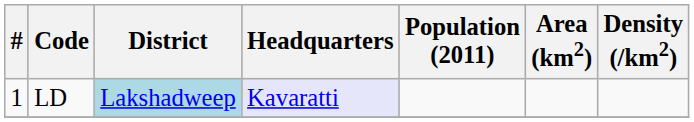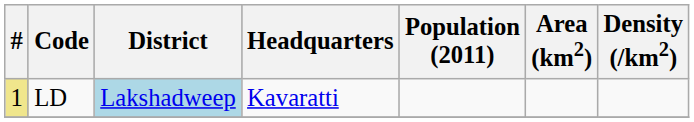(17, 97) no background -> (17, 97) khaki background
(293, 97) lavender background -> (293, 97) no background
